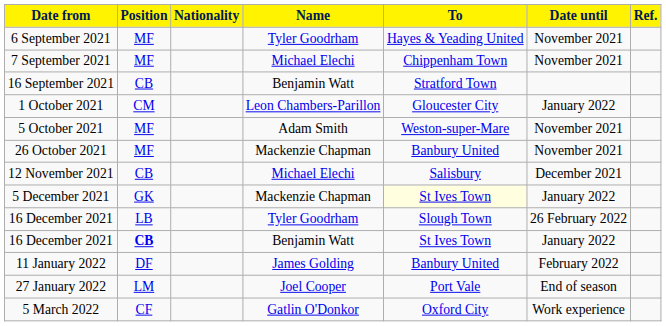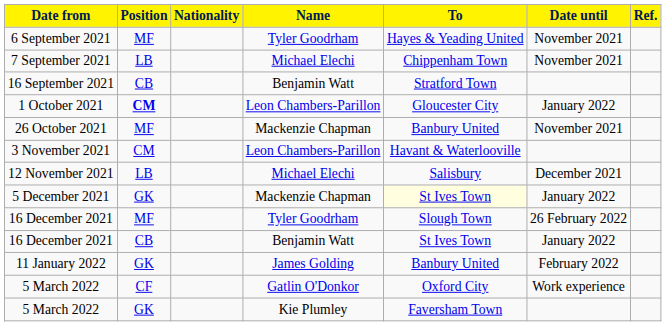(144, 61) MF -> (144, 61) LB
(144, 106) normal -> (144, 106) bold
- row: (61, 128)
+ row: (61, 151)
(144, 174) CB -> (144, 174) LB
(144, 219) LB -> (144, 219) MF
(144, 241) bold -> (144, 241) normal
(144, 264) DF -> (144, 264) GK
- row: (61, 286)
+ row: (61, 309)
